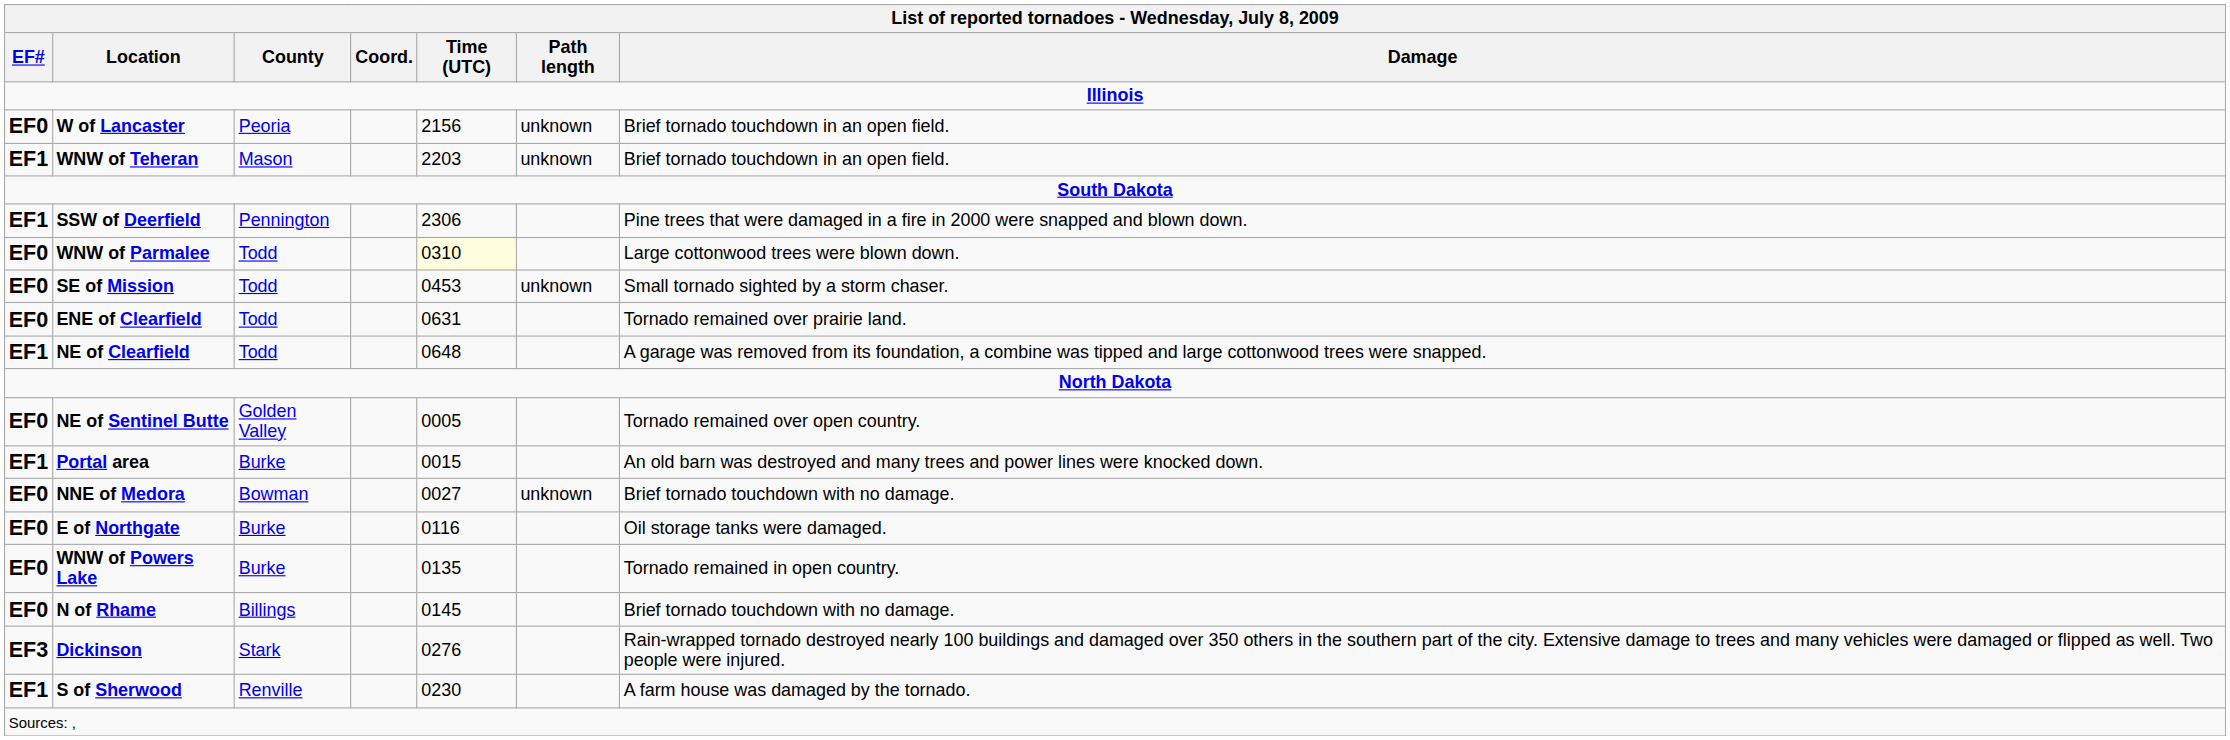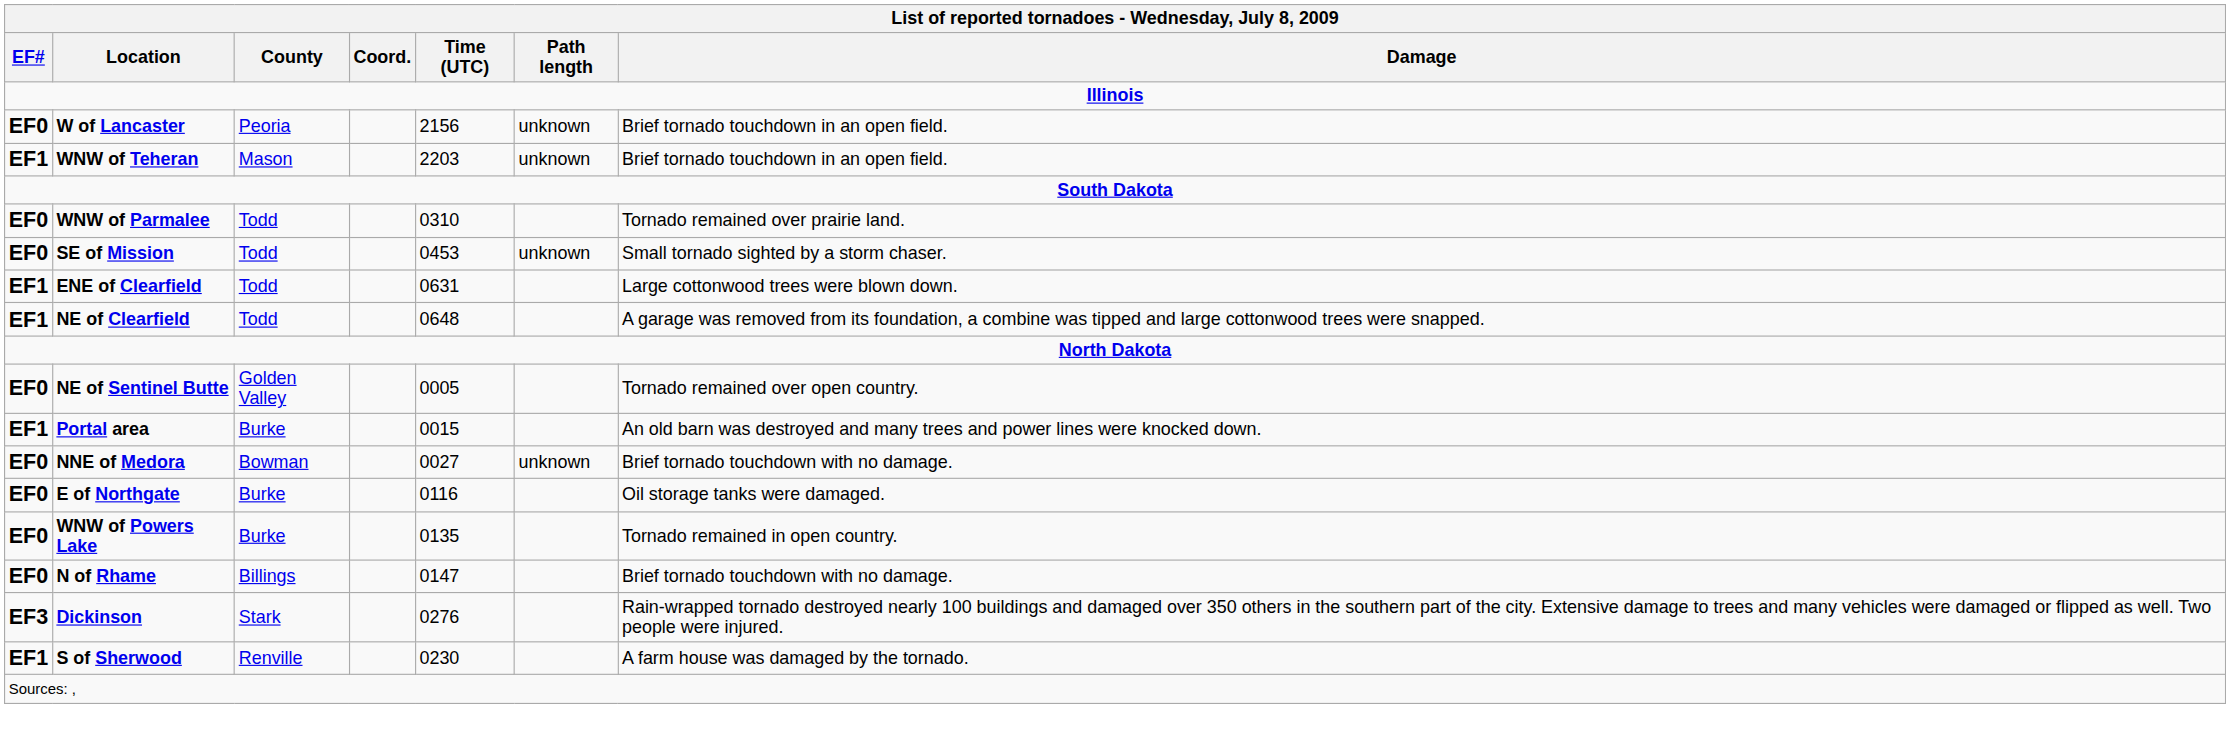- row: (129, 220)
(441, 253) lightyellow background -> (439, 220) no background
(792, 253) Large cottonwood trees were blown down. -> (763, 220) Tornado remained over prairie land.
(28, 319) EF0 -> (28, 286) EF1
(765, 319) Tornado remained over prairie land. -> (790, 286) Large cottonwood trees were blown down.
(441, 609) 0145 -> (439, 576) 0147
